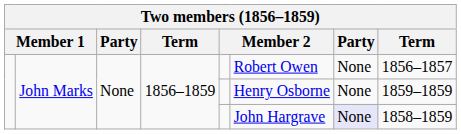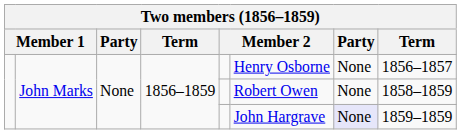(276, 66) Robert Owen -> (282, 66) Henry Osborne
(282, 91) Henry Osborne -> (276, 91) Robert Owen
(417, 91) 1859–1859 -> (417, 91) 1858–1859
(417, 116) 1858–1859 -> (417, 116) 1859–1859
